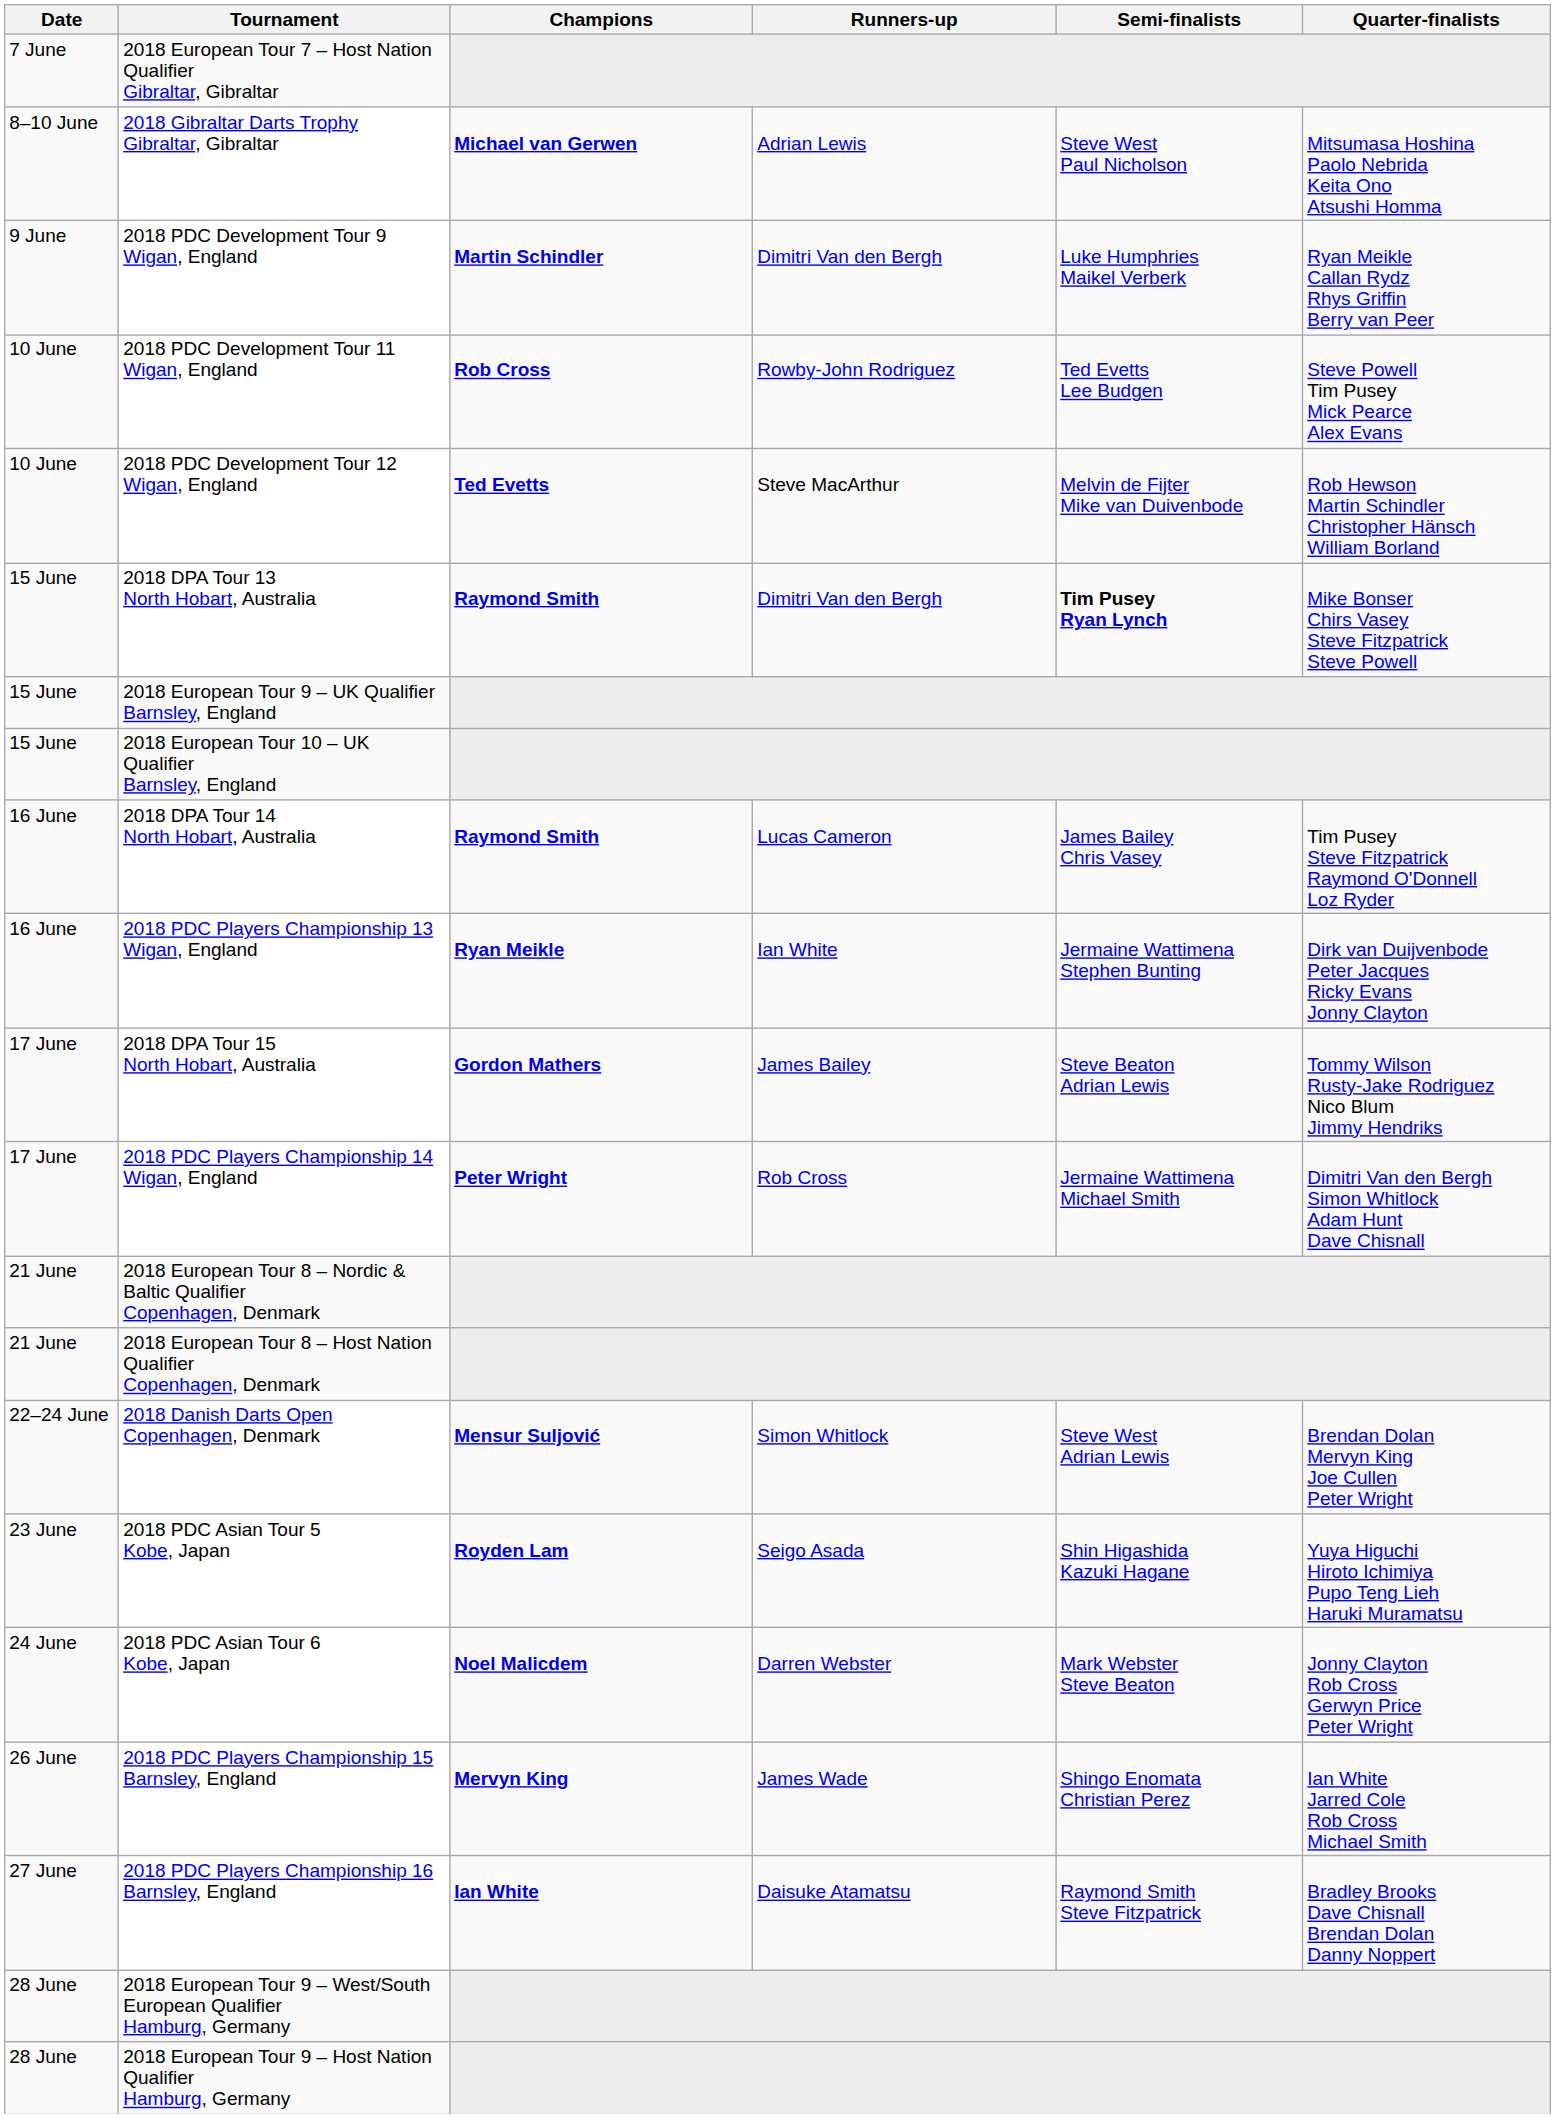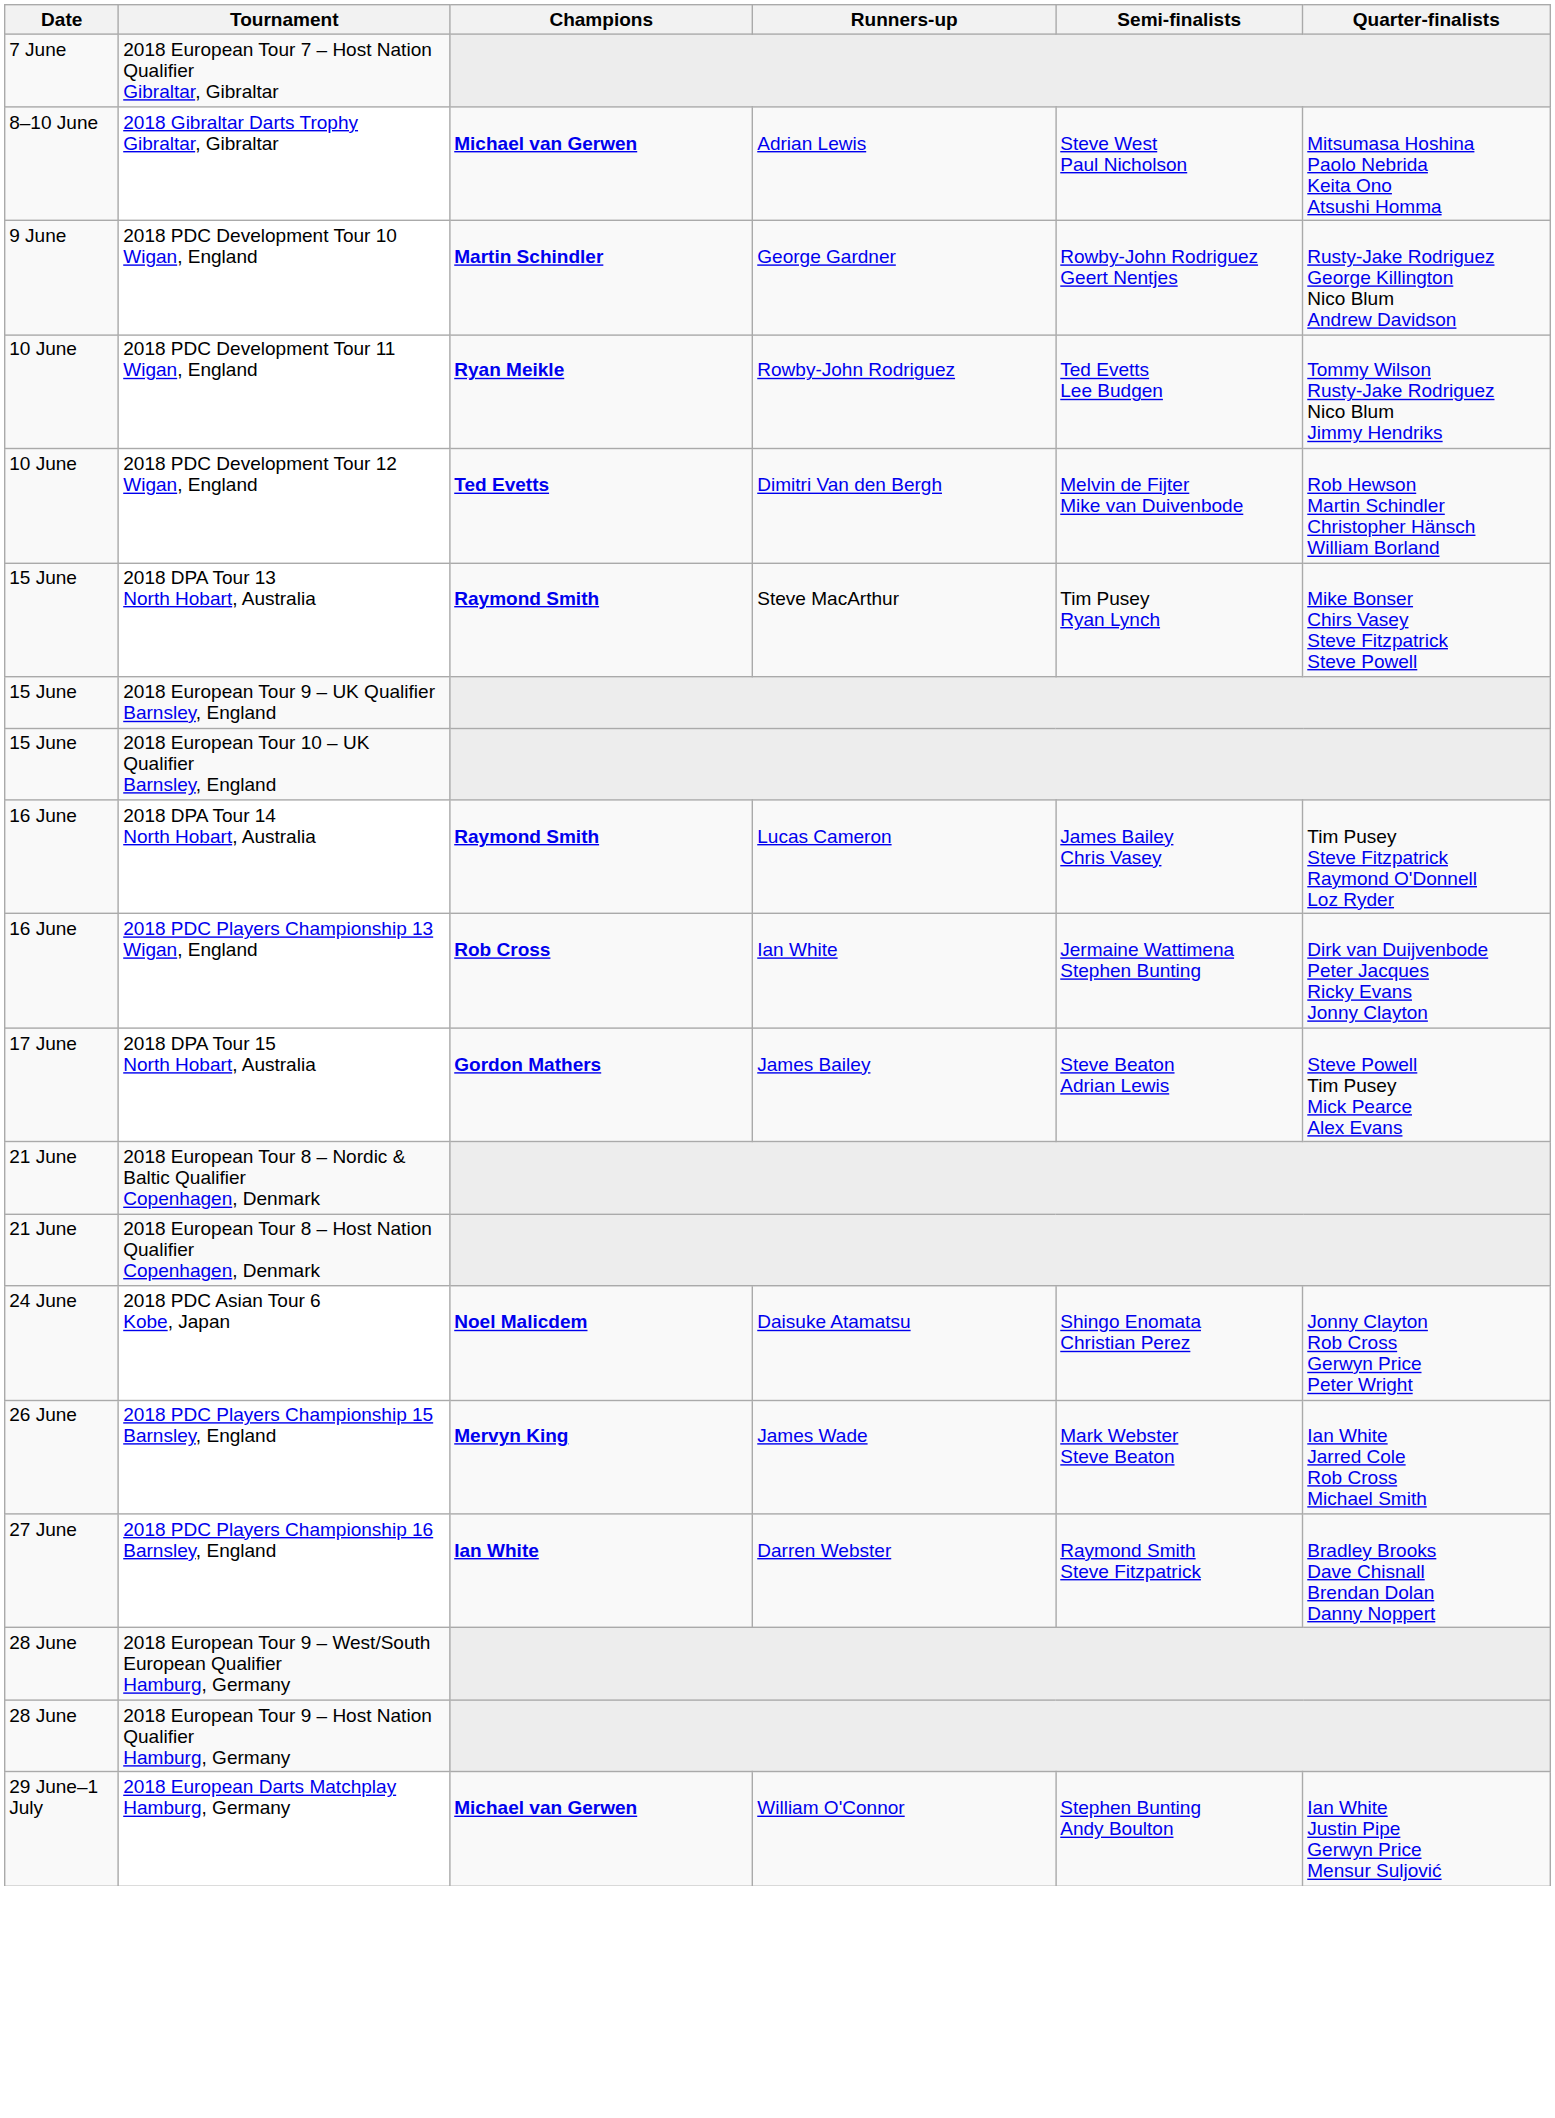- row: (255, 246)
+ row: (260, 246)
(502, 370) Rob Cross -> (509, 370) Ryan Meikle
(1362, 402) Steve Powell Tim Pusey Mick Pearce Alex Evans -> (1401, 402) Tommy Wilson Rusty-Jake Rodriguez Nico Blum Jimmy Hendriks
(828, 484) Steve MacArthur -> (850, 484) Dimitri Van den Bergh
(850, 598) Dimitri Van den Bergh -> (828, 598) Steve MacArthur
(1114, 609) bold -> (1110, 609) normal
(509, 949) Ryan Meikle -> (502, 949) Rob Cross
(1401, 1095) Tommy Wilson Rusty-Jake Rodriguez Nico Blum Jimmy Hendriks -> (1362, 1095) Steve Powell Tim Pusey Mick Pearce Alex Evans
- row: (278, 1167)
- row: (228, 1425)
- row: (222, 1539)
(824, 1664) Darren Webster -> (834, 1321) Daisuke Atamatsu
(1119, 1674) Mark Webster Steve Beaton -> (1131, 1332) Shingo Enomata Christian Perez
(1131, 1788) Shingo Enomata Christian Perez -> (1119, 1446) Mark Webster Steve Beaton
(834, 1892) Daisuke Atamatsu -> (824, 1550) Darren Webster
+ row: (260, 1797)
